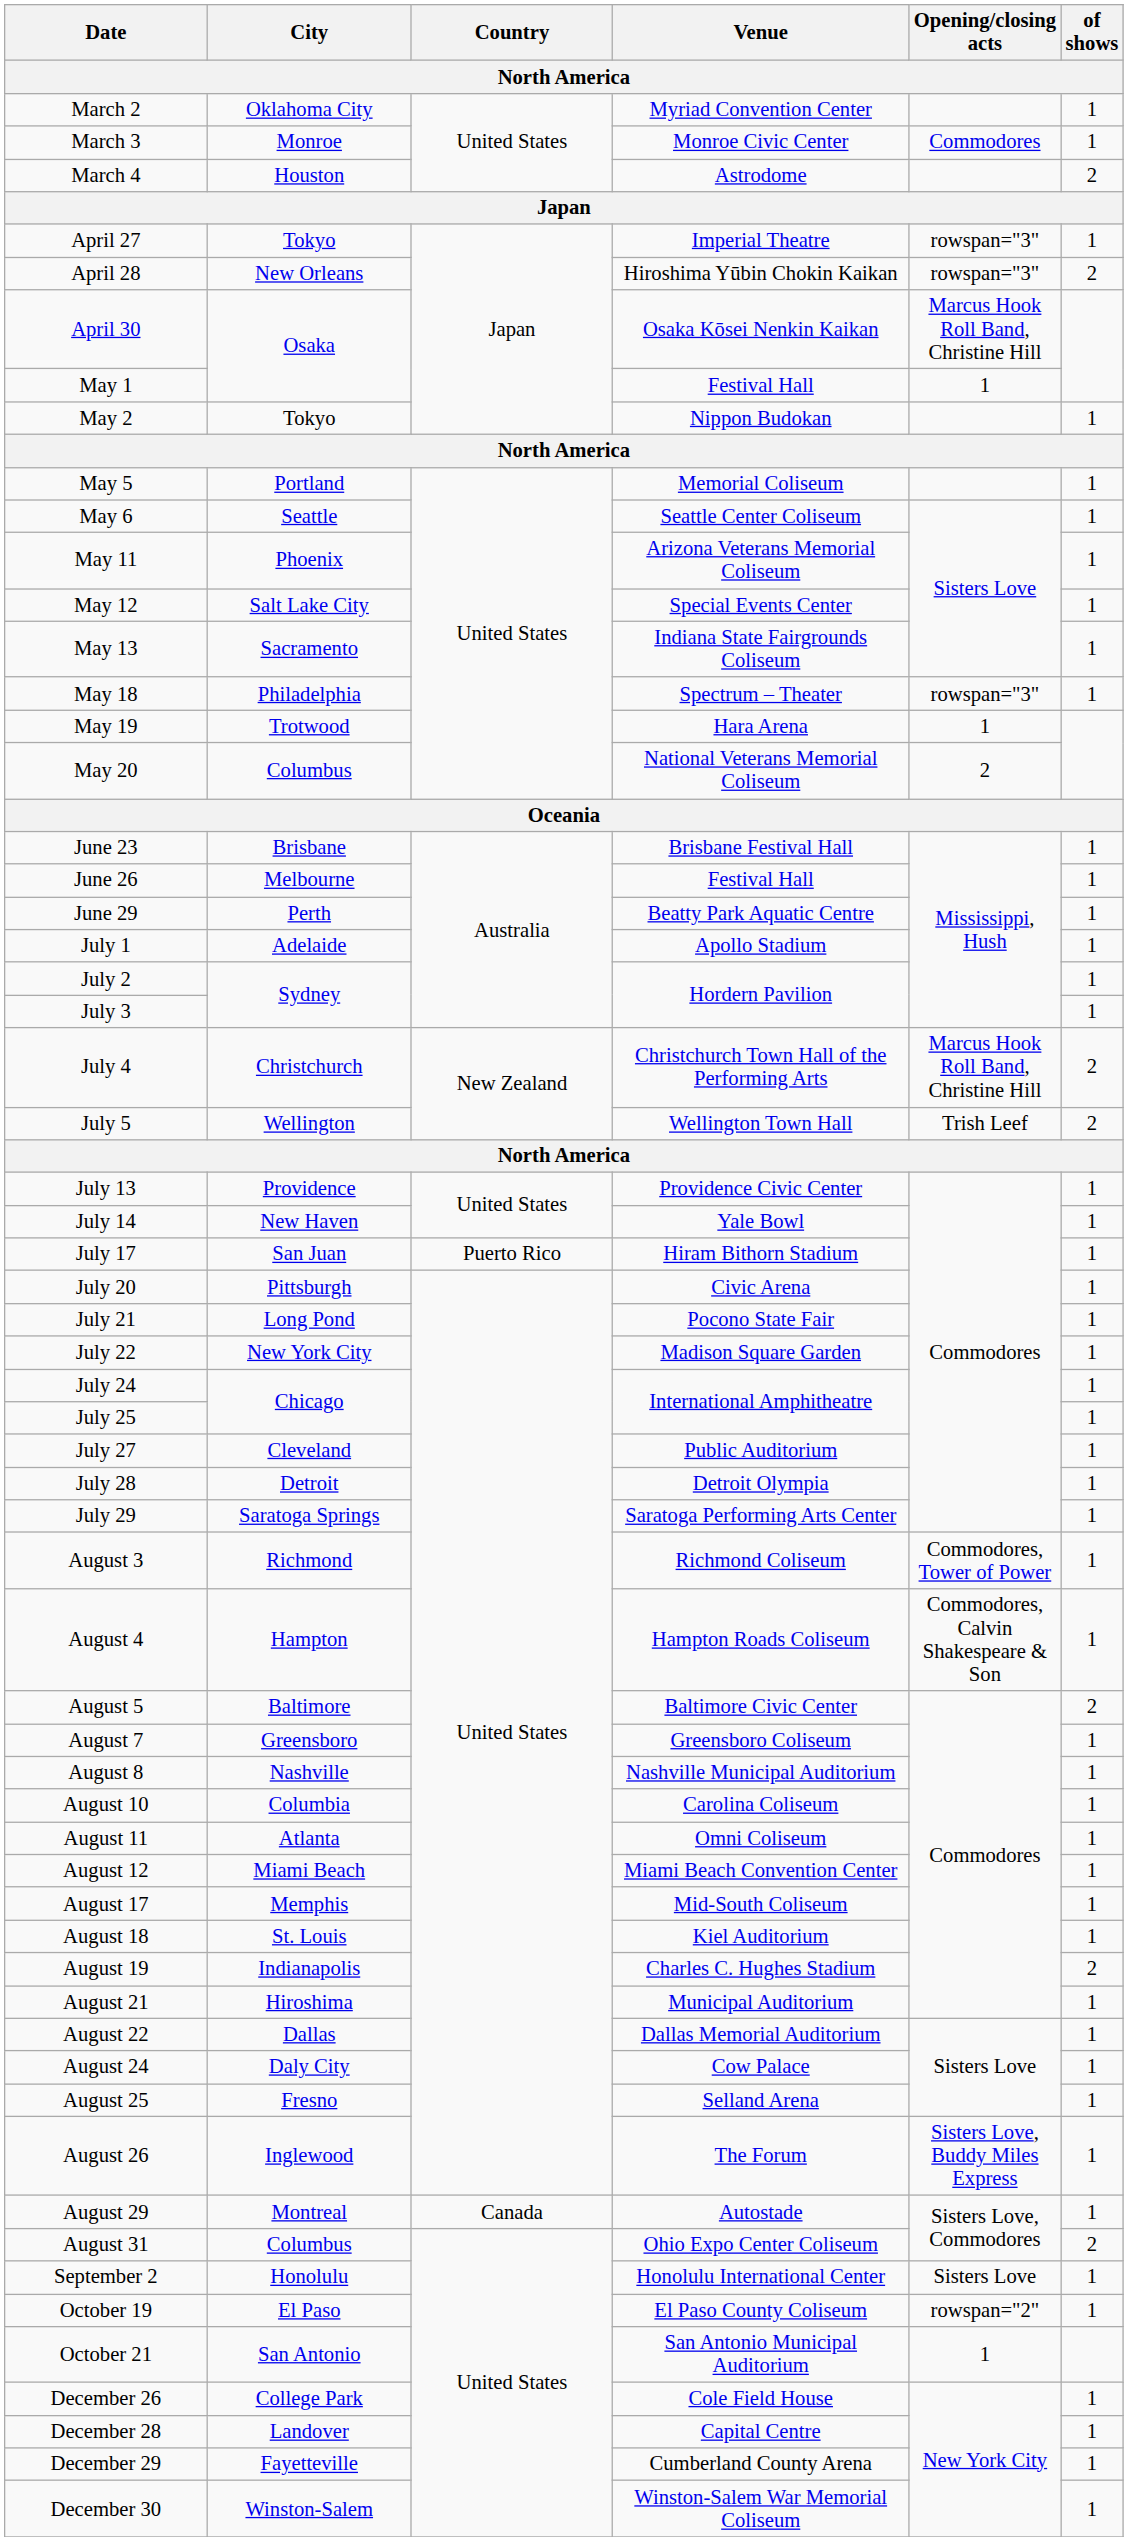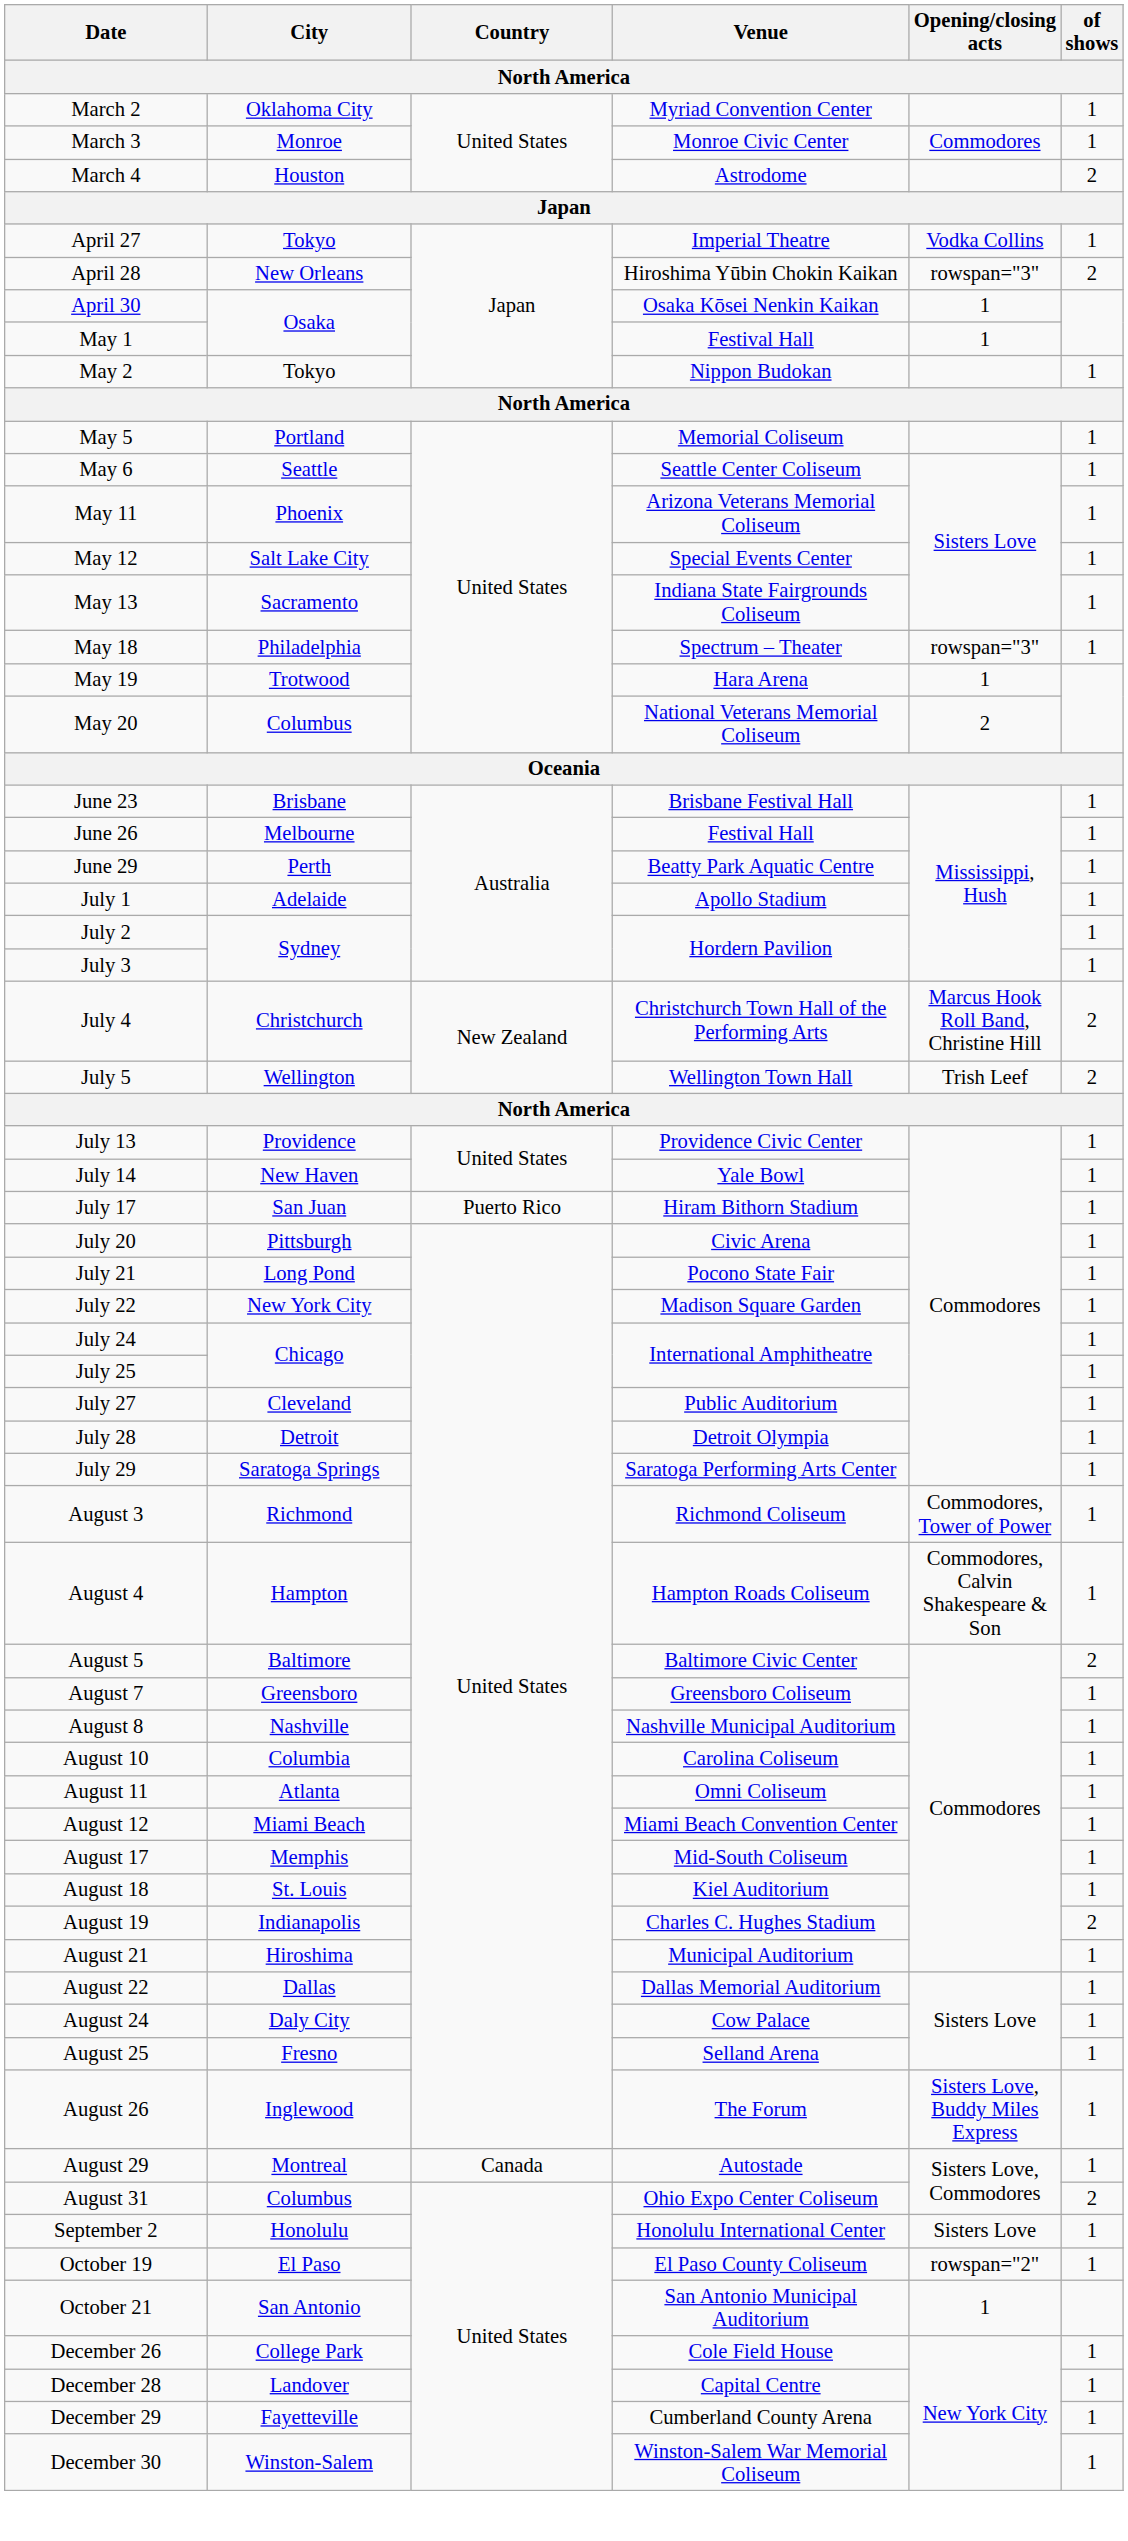(985, 240) rowspan="3" -> (985, 240) Vodka Collins
(985, 329) Marcus Hook Roll Band, Christine Hill -> (985, 305) 1
